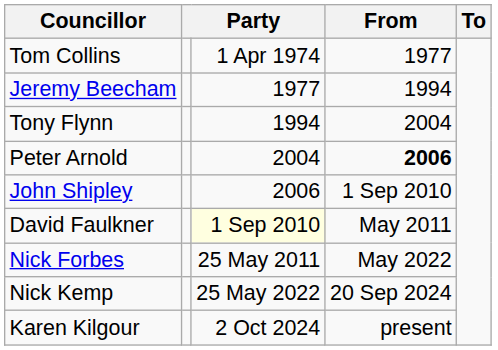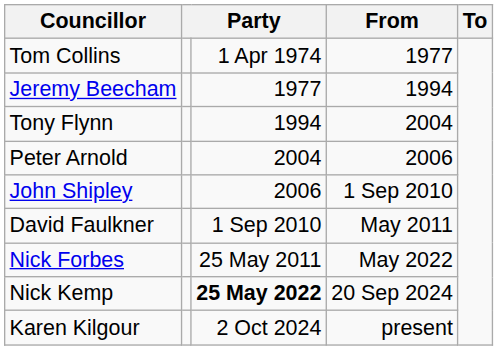(428, 157) bold -> (429, 157) normal
(265, 225) lightyellow background -> (267, 225) no background
(258, 293) normal -> (259, 293) bold
